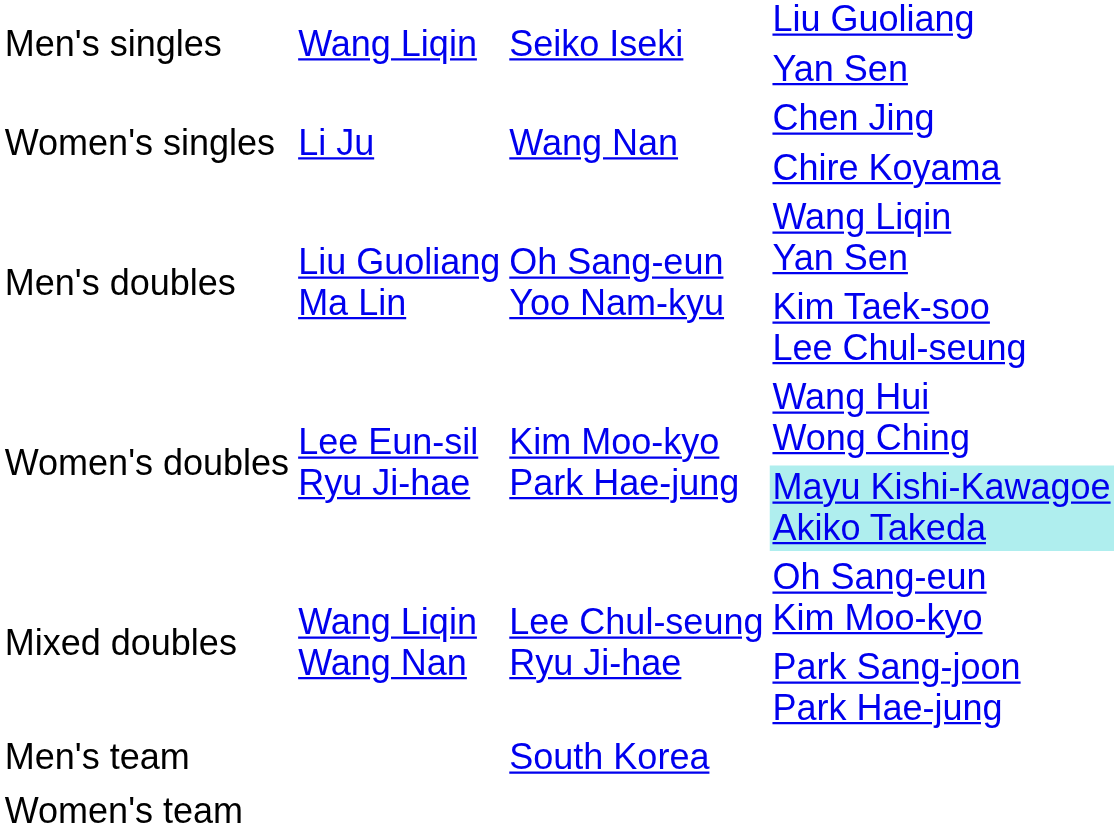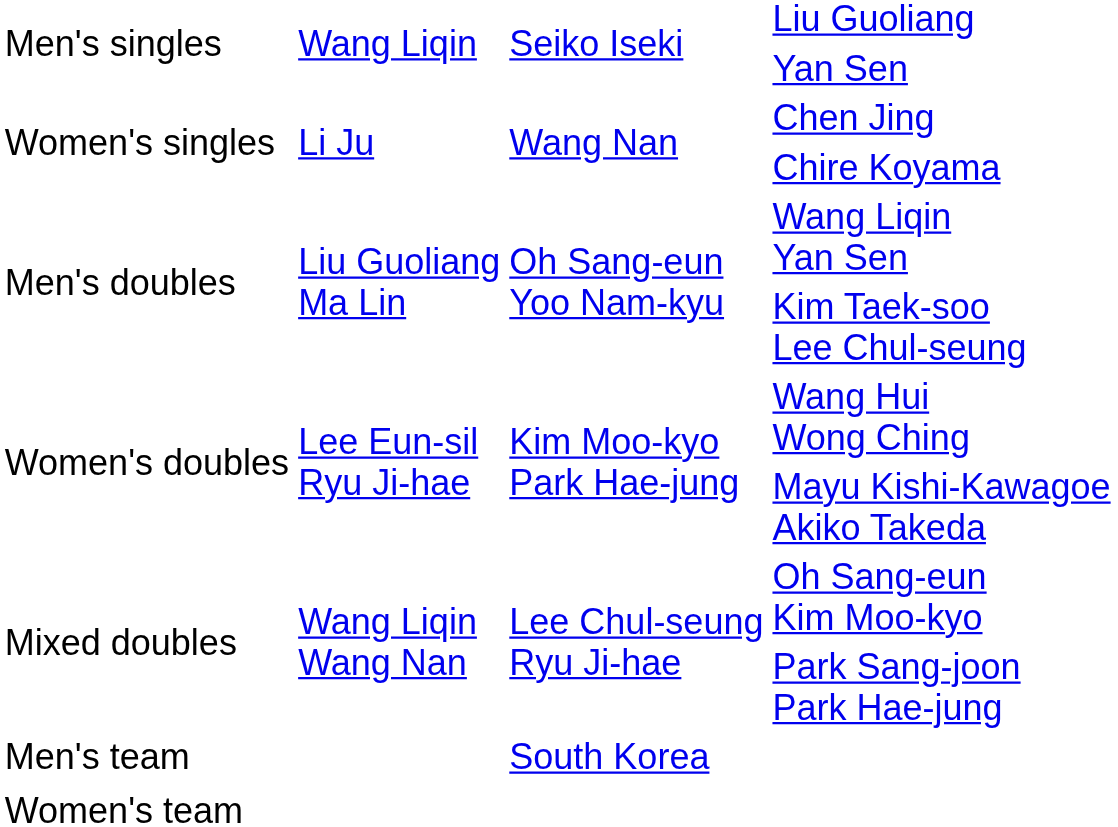(942, 507) paleturquoise background -> (942, 507) no background
